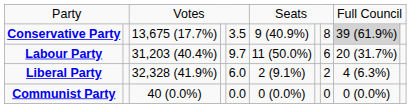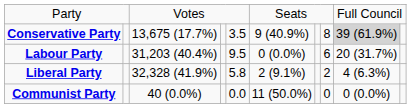(237, 53) 9.7 -> (237, 53) 9.5
(282, 53) 11 (50.0%) -> (282, 53) 0 (0.0%)
(237, 73) 6.0 -> (237, 73) 5.8
(282, 93) 0 (0.0%) -> (282, 93) 11 (50.0%)
